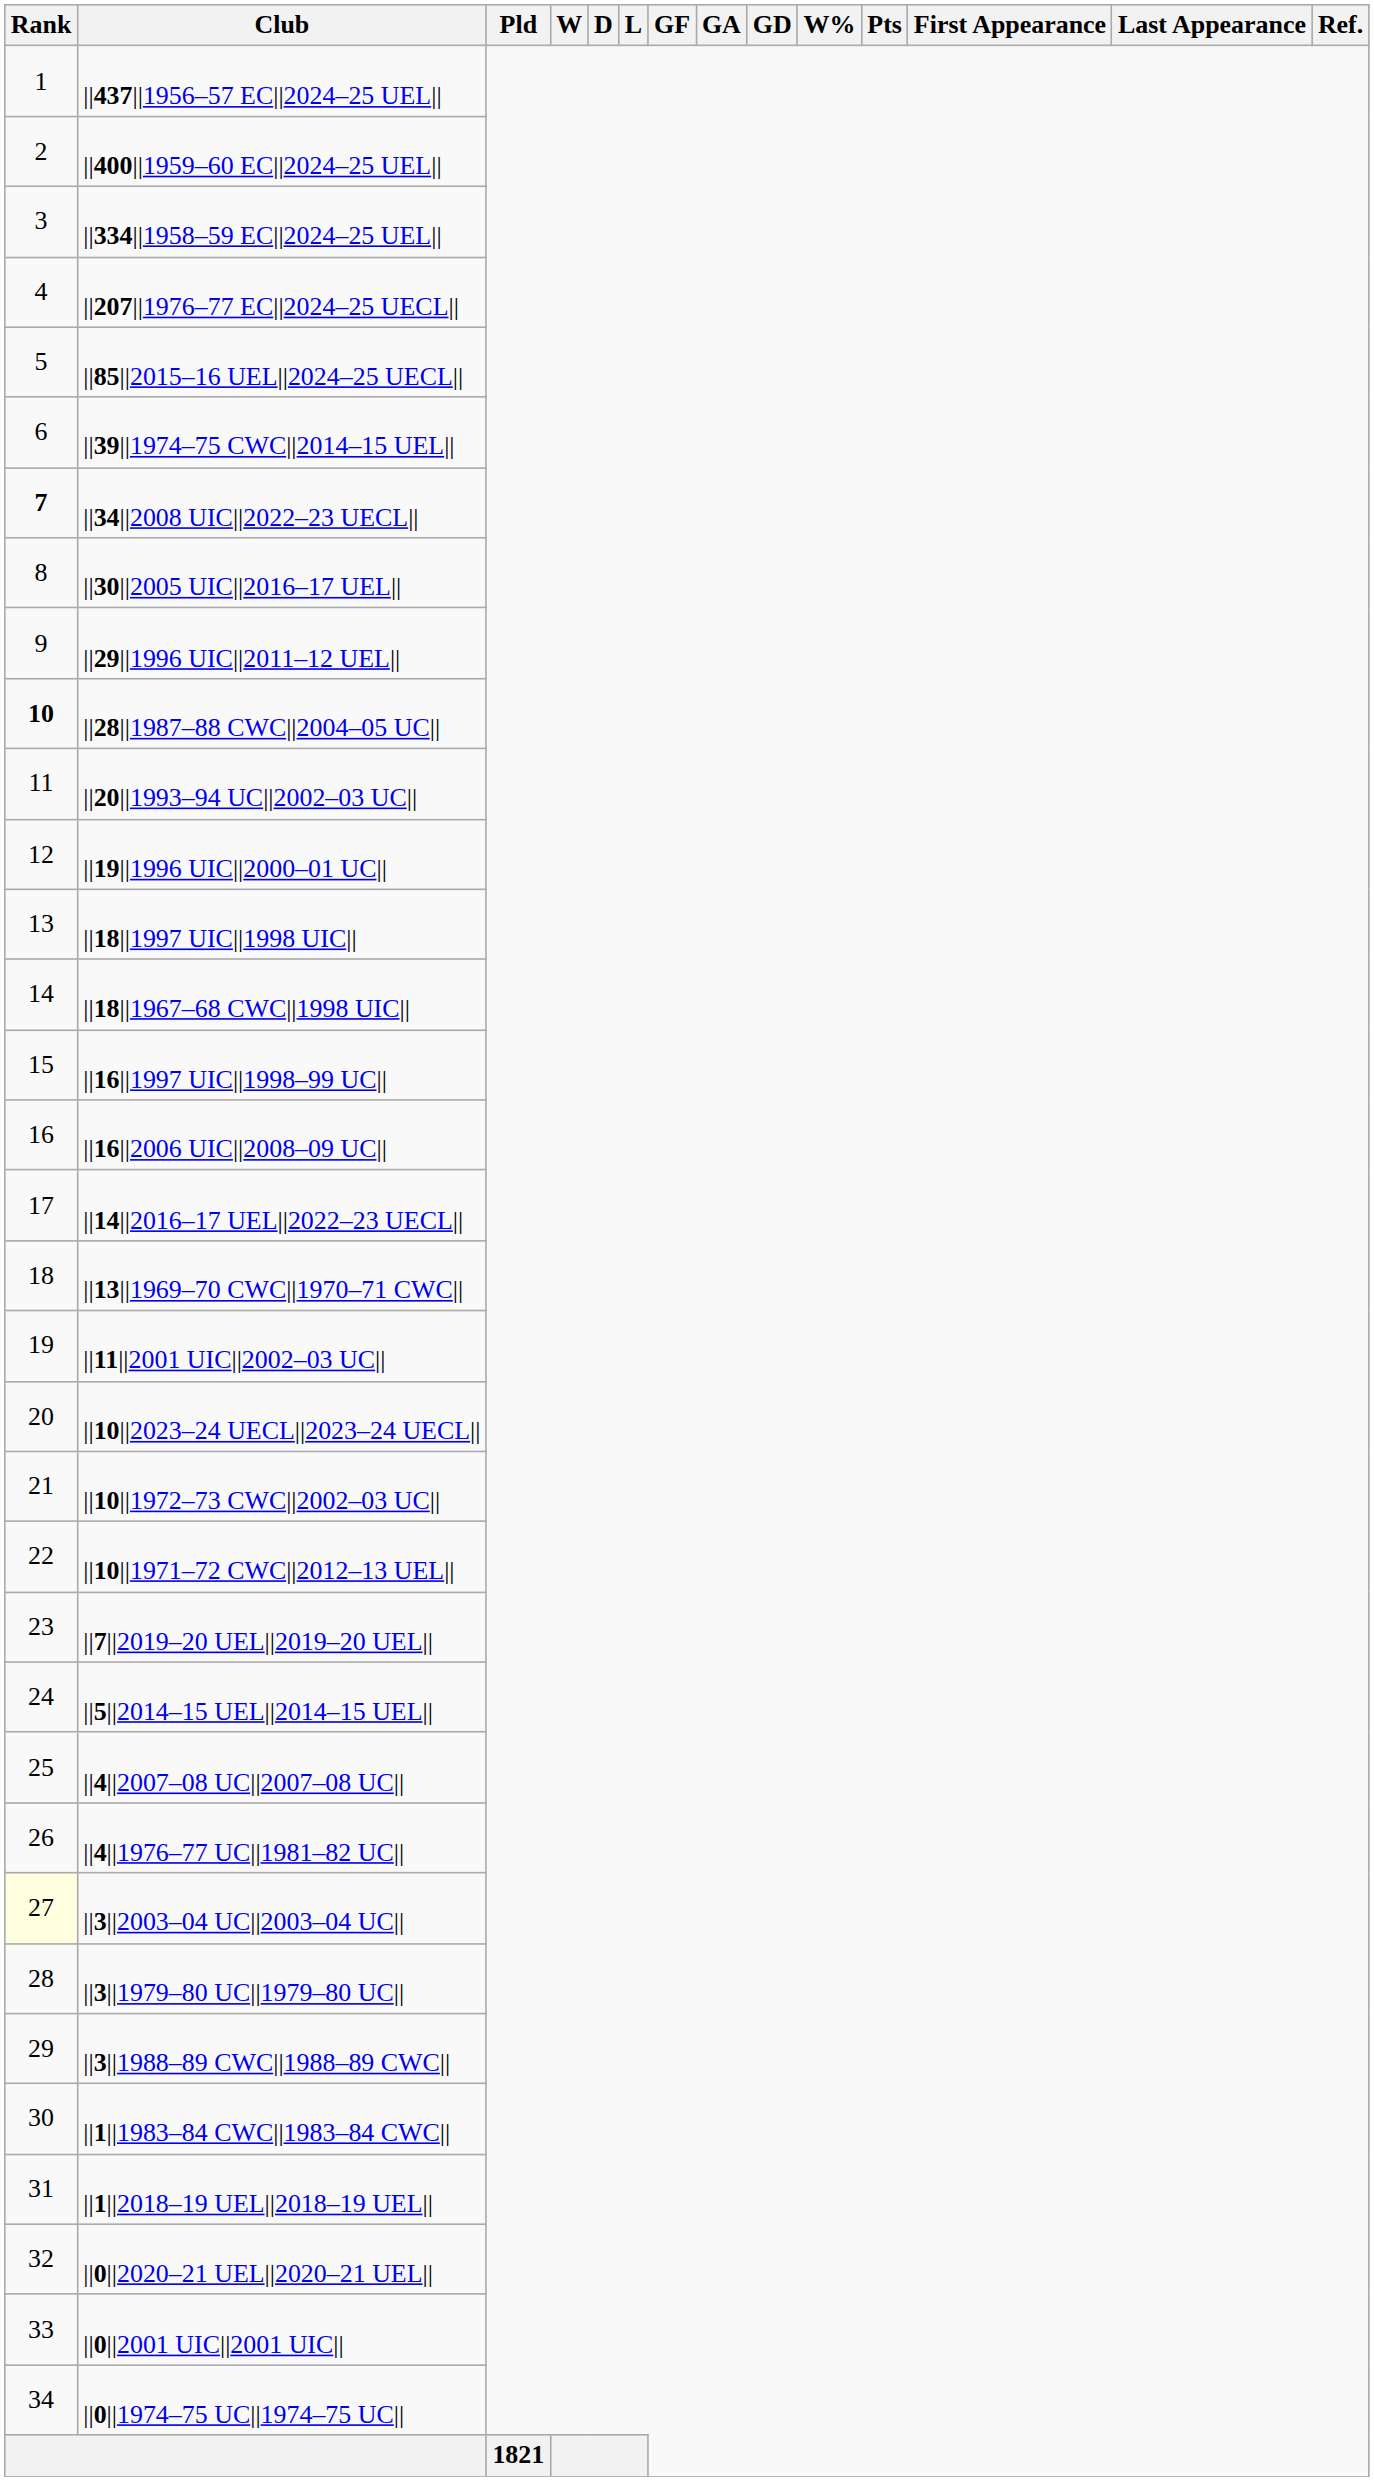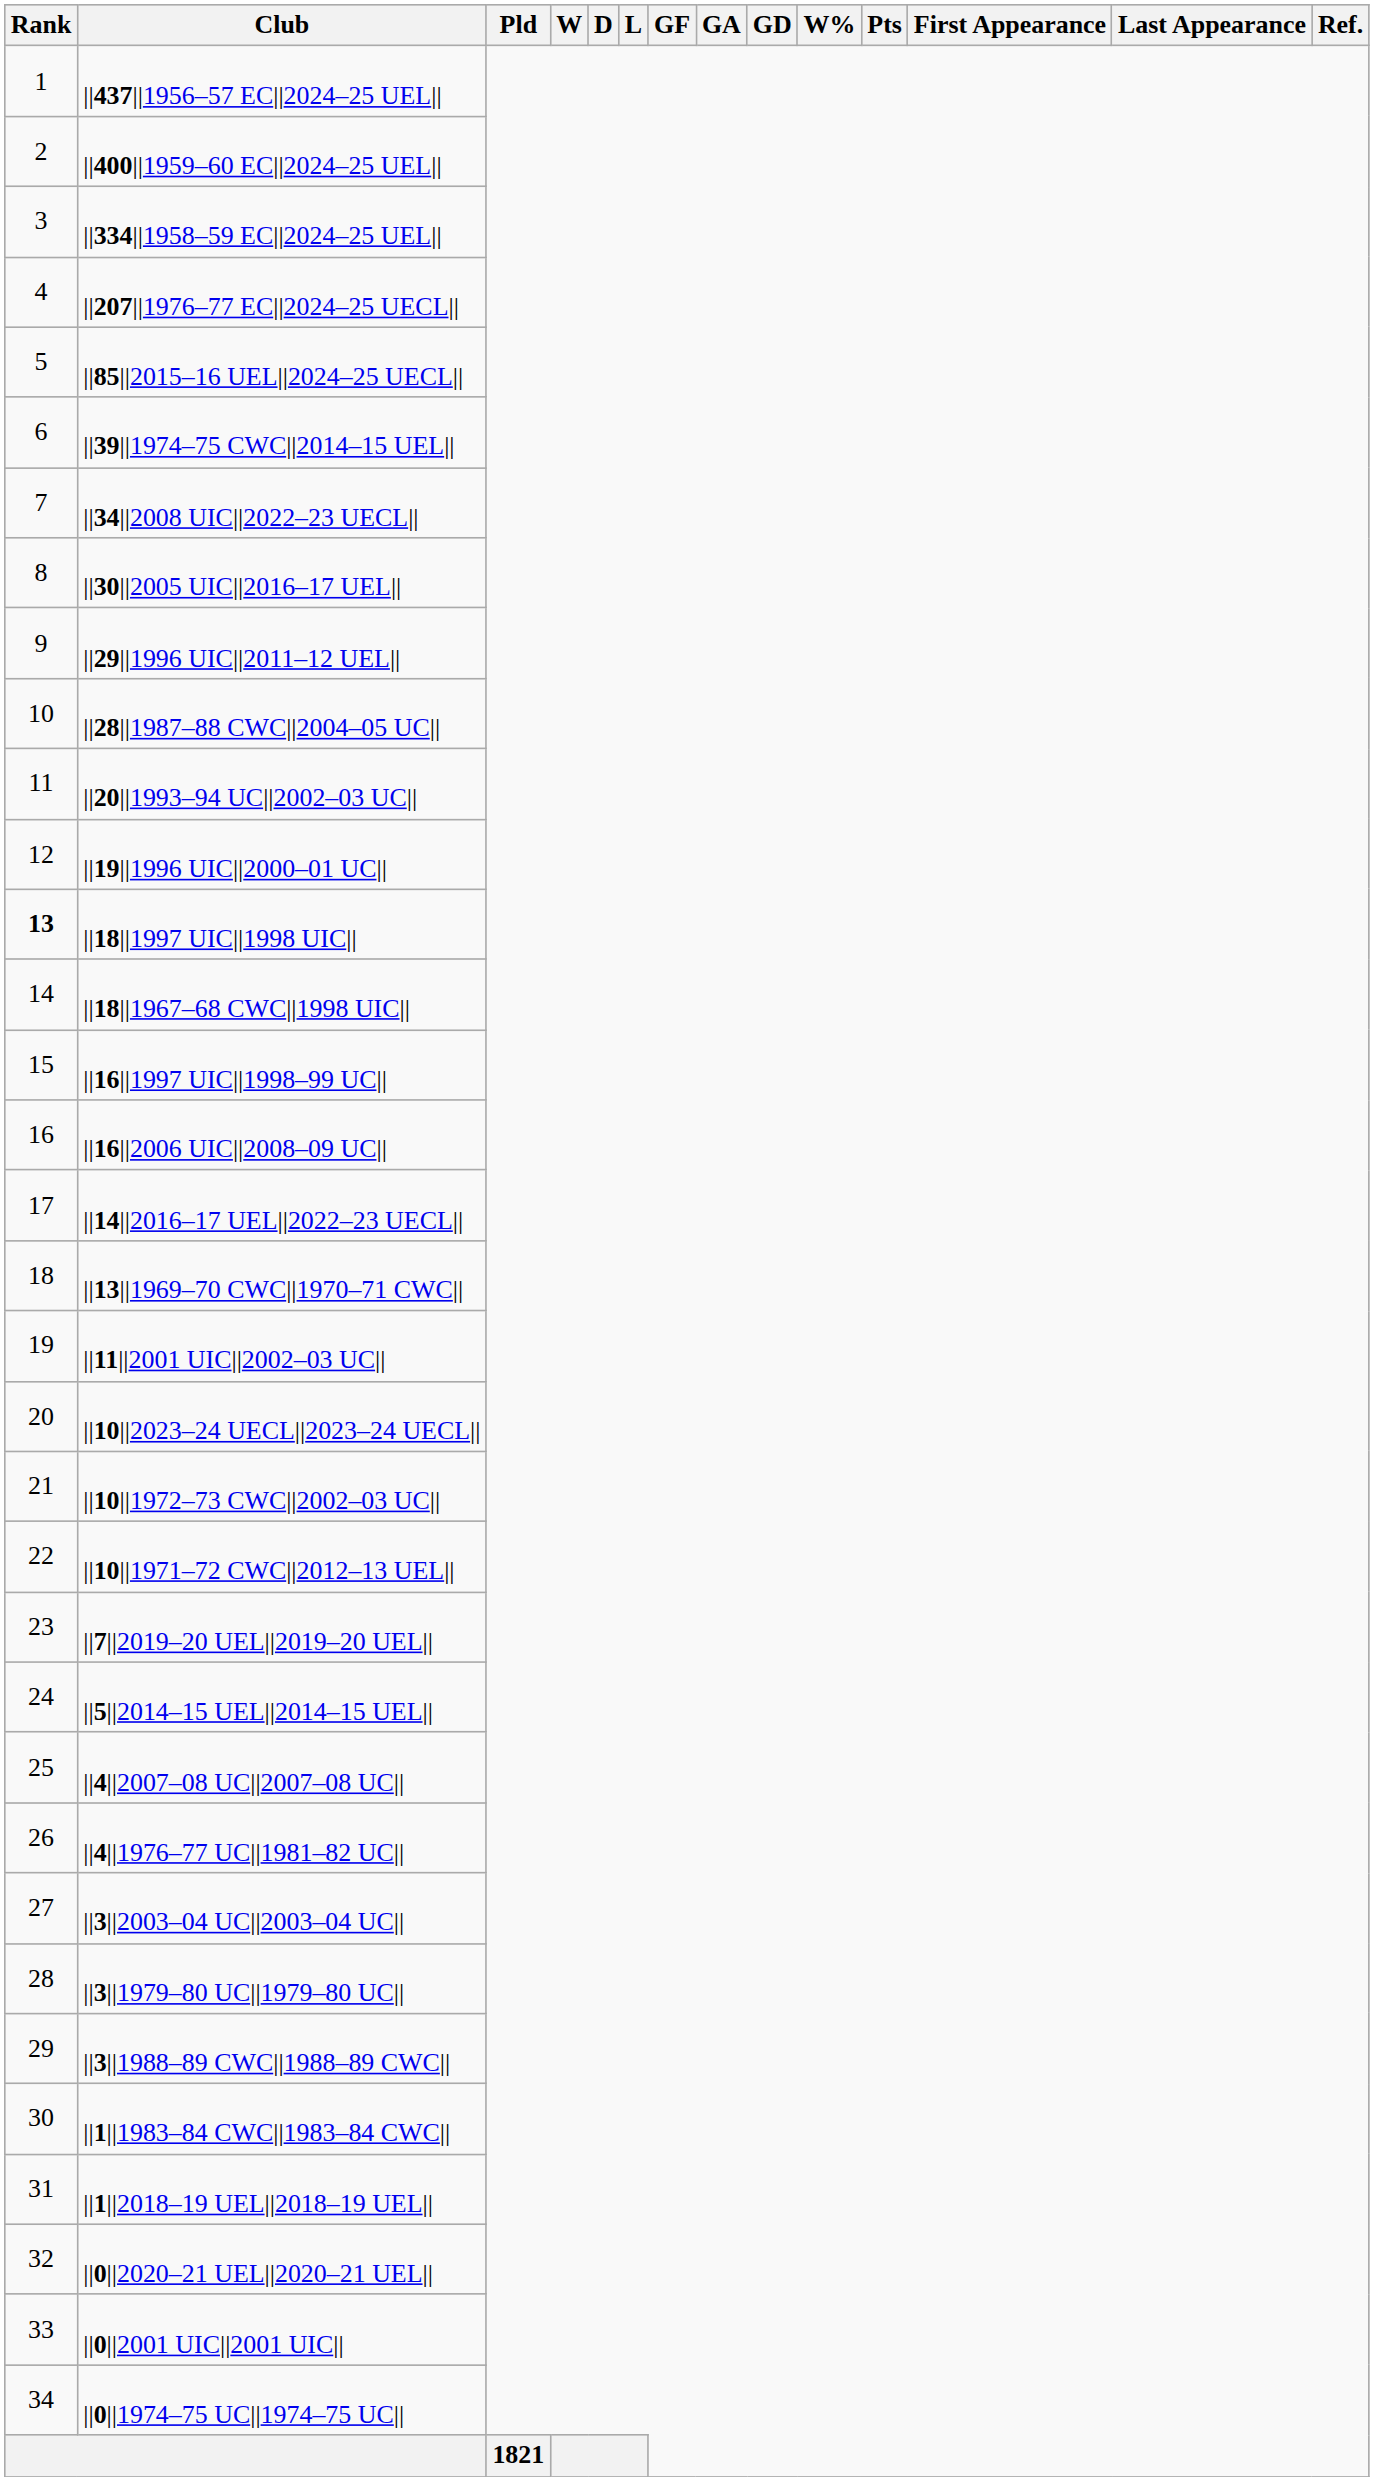(41, 502) bold -> (41, 502) normal
(41, 713) bold -> (41, 713) normal
(41, 923) normal -> (41, 923) bold
(41, 1907) lightyellow background -> (41, 1907) no background
